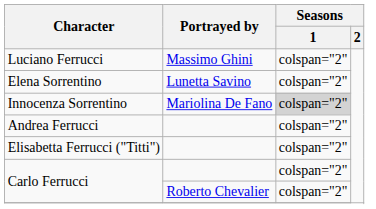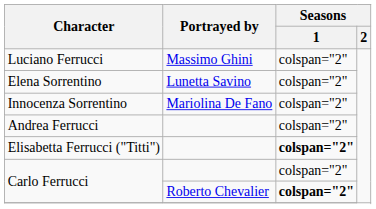(313, 103) lightgrey background -> (313, 103) no background
(313, 147) normal -> (316, 147) bold
(313, 192) normal -> (316, 192) bold
